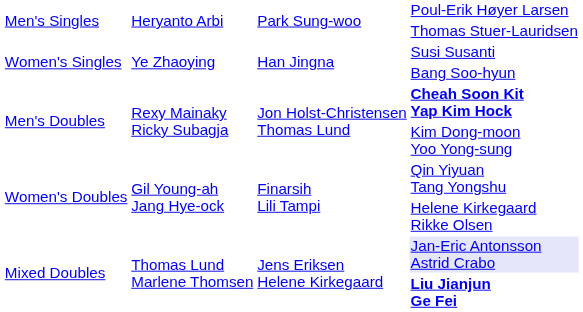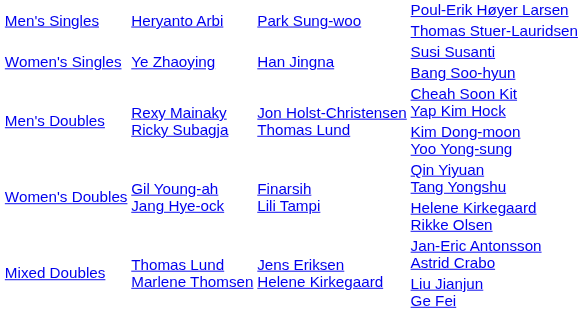(467, 102) bold -> (464, 102) normal
(476, 254) lavender background -> (476, 254) no background
(451, 292) bold -> (447, 292) normal
